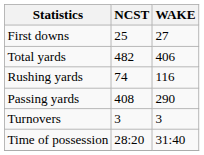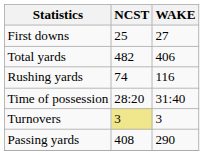rows swapped: (43, 98) <-> (58, 139)
(118, 119) no background -> (118, 119) khaki background
